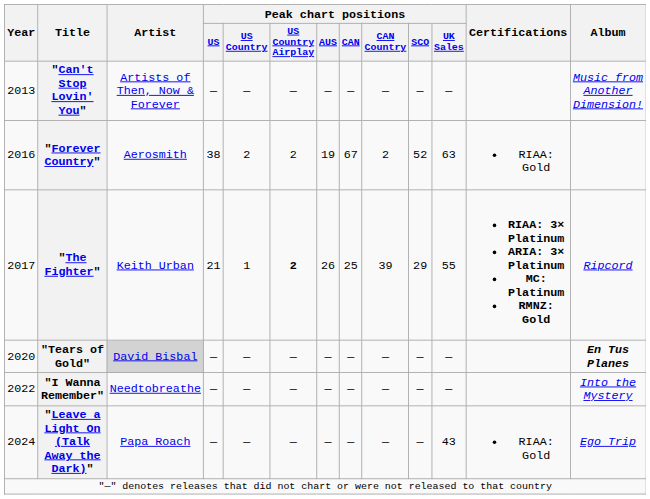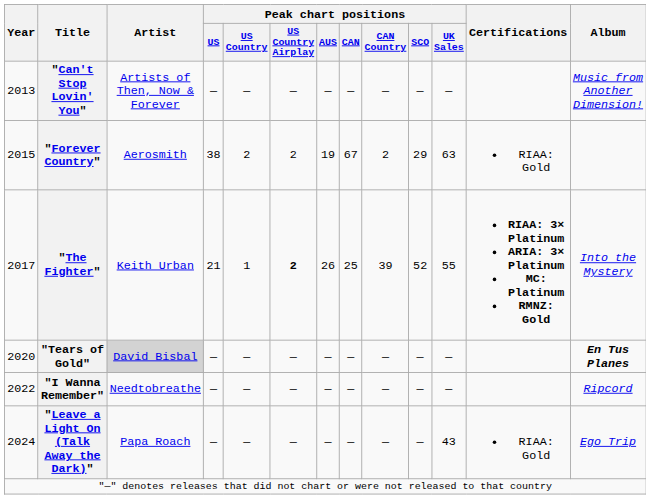(21, 155) 2016 -> (21, 155) 2015
(420, 155) 52 -> (420, 155) 29
(420, 265) 29 -> (420, 265) 52
(608, 265) Ripcord -> (608, 265) Into the Mystery
(608, 389) Into the Mystery -> (608, 389) Ripcord
